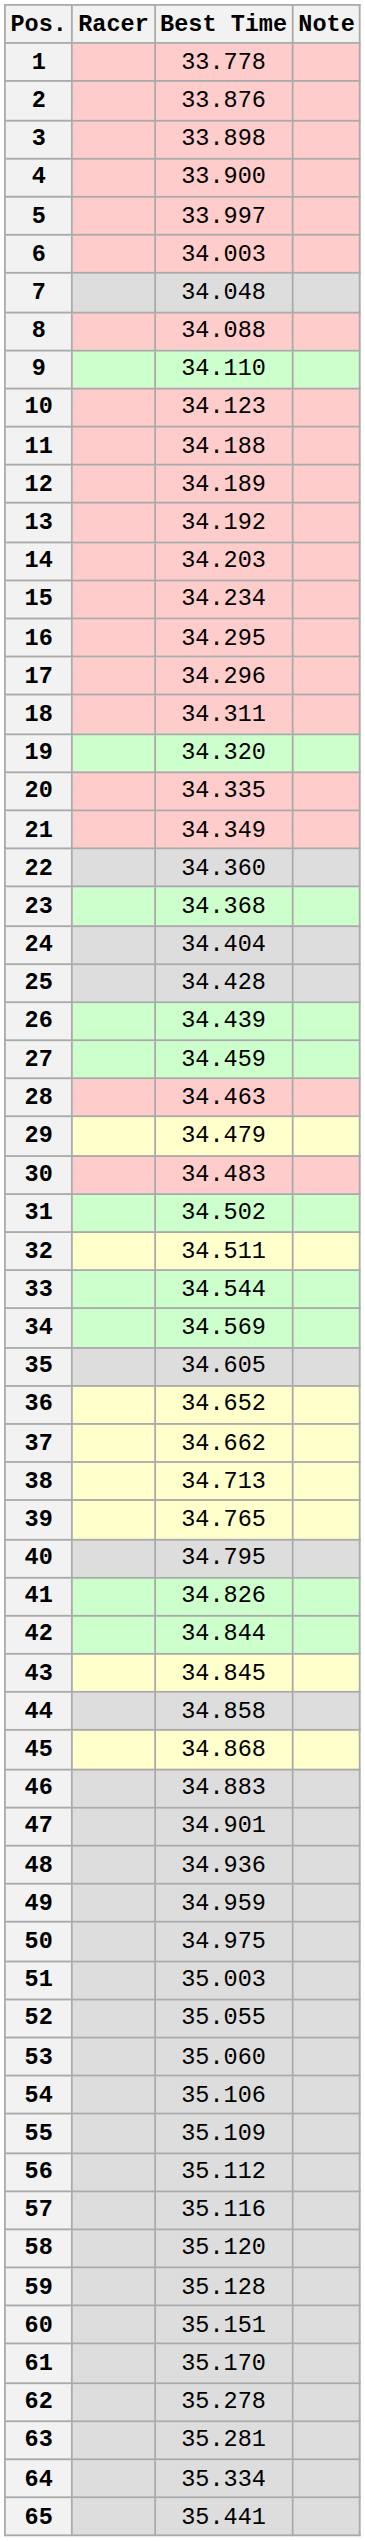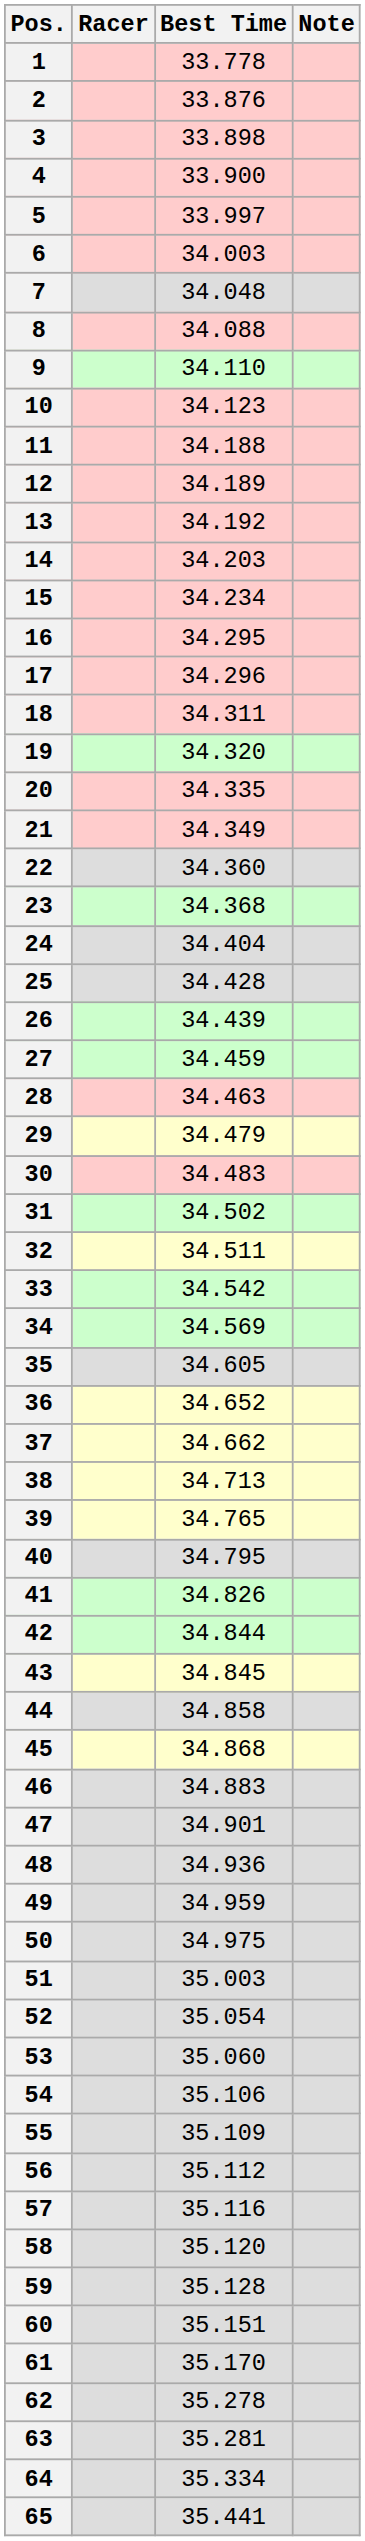(224, 1290) 34.544 -> (224, 1290) 34.542
(224, 2018) 35.055 -> (224, 2018) 35.054
